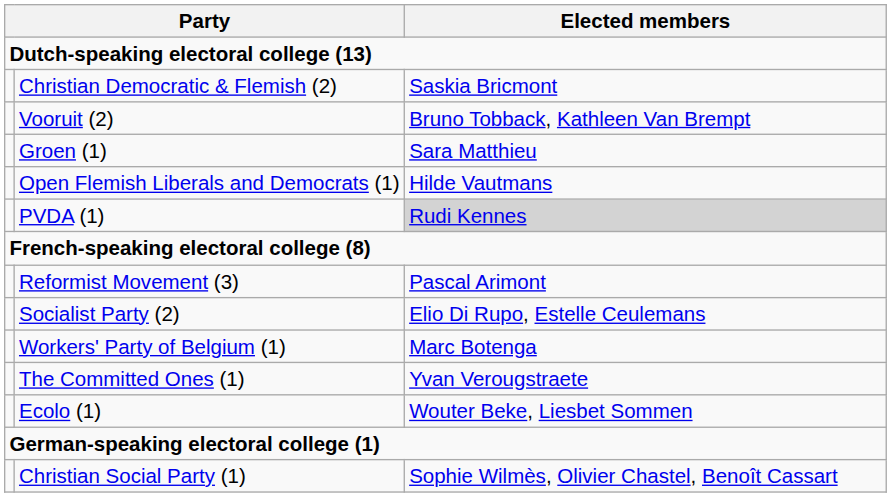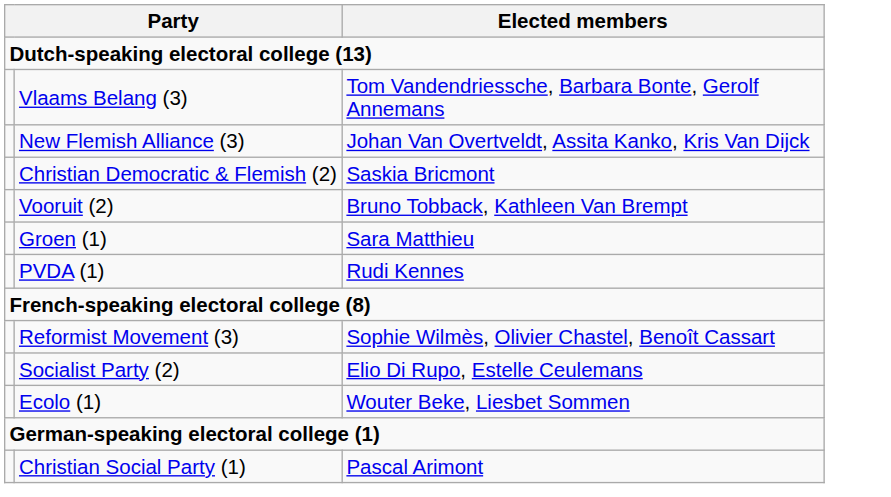+ row: (103, 98)
+ row: (132, 142)
- row: (209, 184)
(468, 216) lightgrey background -> (405, 271) no background
(478, 281) Pascal Arimont -> (561, 336) Sophie Wilmès, Olivier Chastel, Benoît Cassart
- row: (152, 346)
- row: (132, 378)
(623, 476) Sophie Wilmès, Olivier Chastel, Benoît Cassart -> (415, 466) Pascal Arimont
